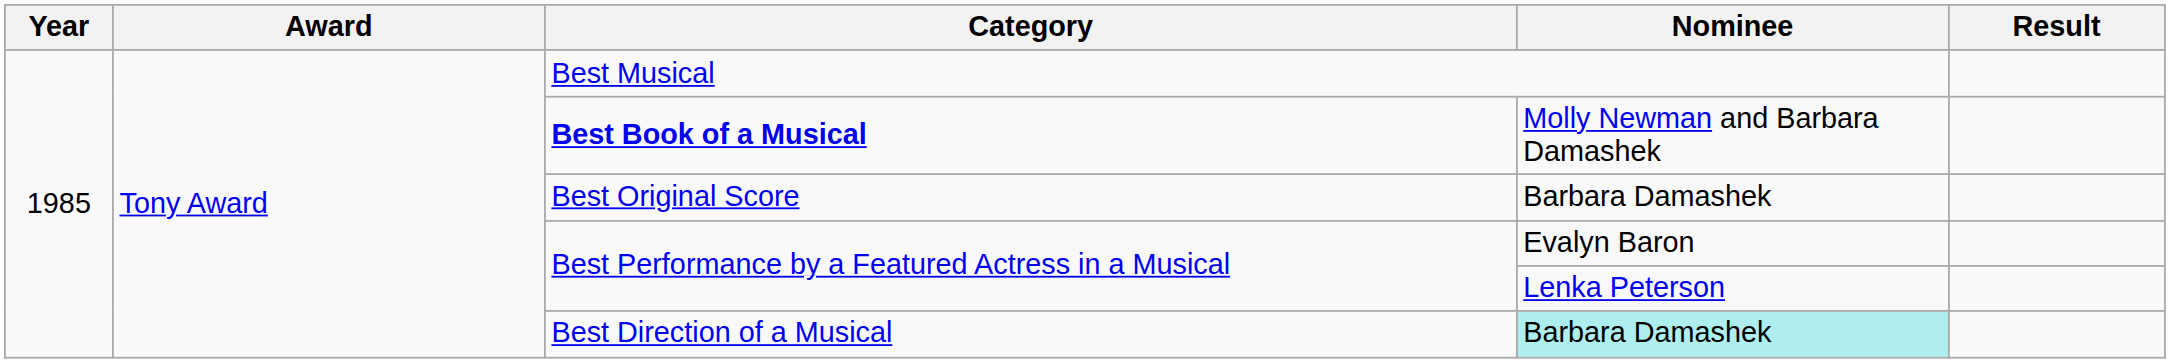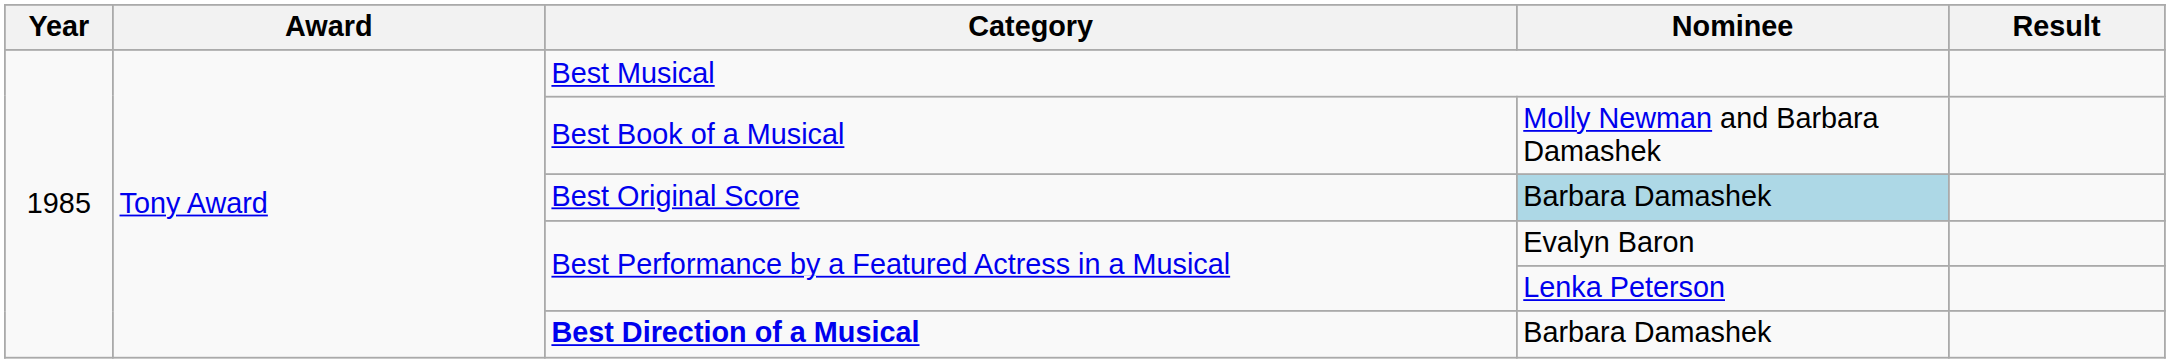(709, 134) bold -> (698, 134) normal
(1647, 196) no background -> (1647, 196) lightblue background
(722, 333) normal -> (735, 333) bold
(1647, 333) paleturquoise background -> (1647, 333) no background
